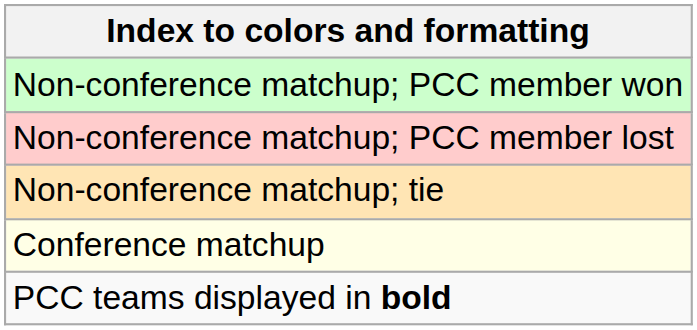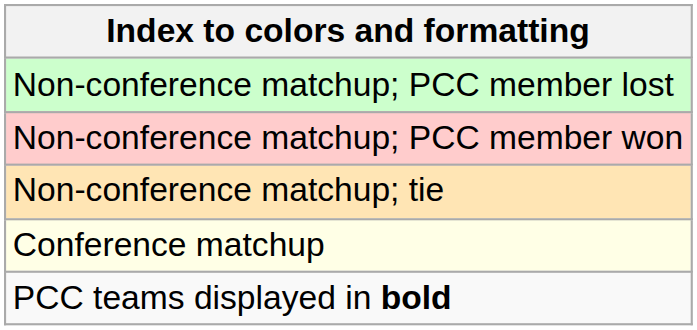(348, 84) Non-conference matchup; PCC member won -> (343, 84) Non-conference matchup; PCC member lost
(343, 137) Non-conference matchup; PCC member lost -> (348, 137) Non-conference matchup; PCC member won
